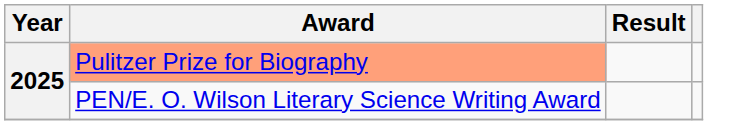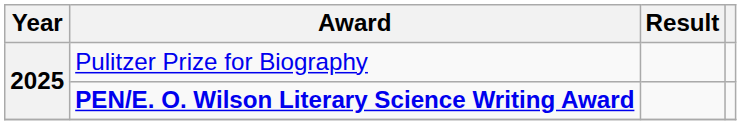(222, 61) lightsalmon background -> (222, 61) no background
(338, 100) normal -> (355, 100) bold
